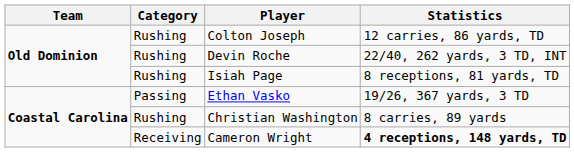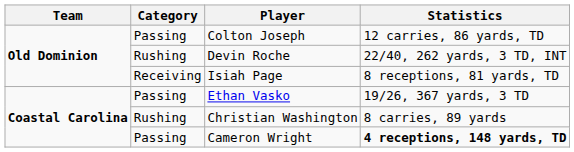(160, 35) Rushing -> (160, 35) Passing
(160, 76) Rushing -> (168, 76) Receiving
(168, 137) Receiving -> (160, 137) Passing
